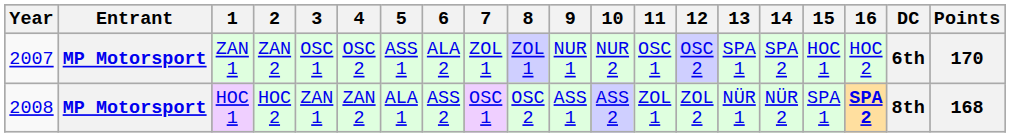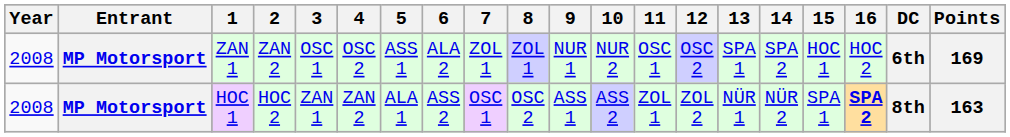(32, 59) 2007 -> (32, 59) 2008
(967, 59) 170 -> (967, 59) 169
(967, 108) 168 -> (967, 108) 163
